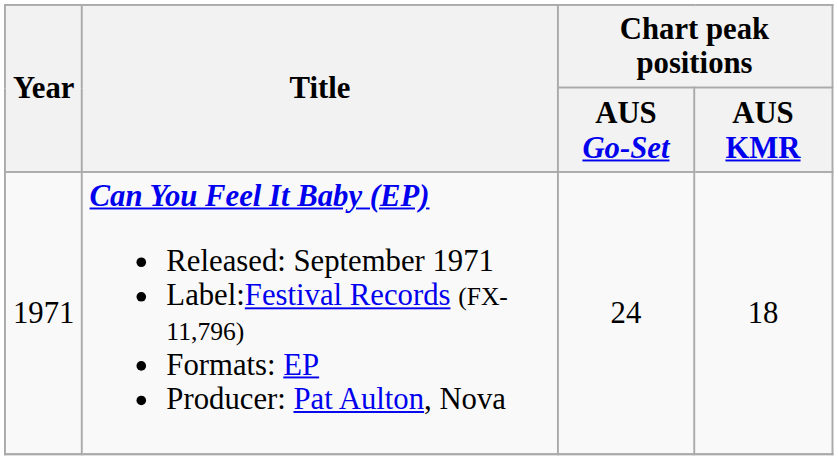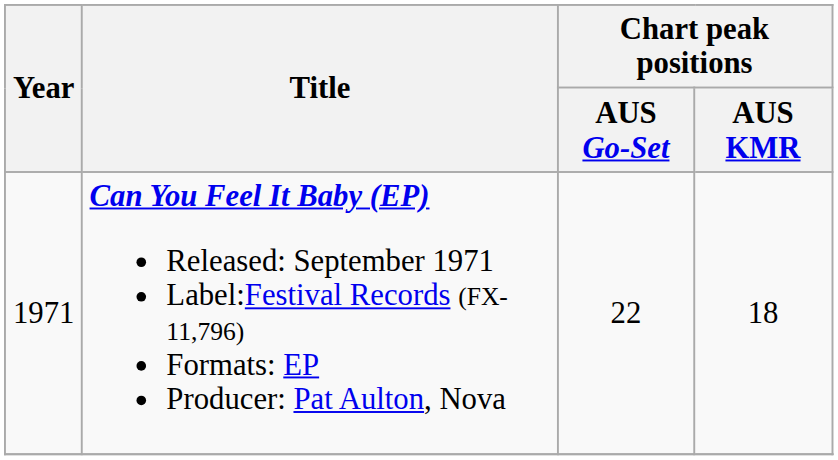(626, 312) 24 -> (626, 312) 22
